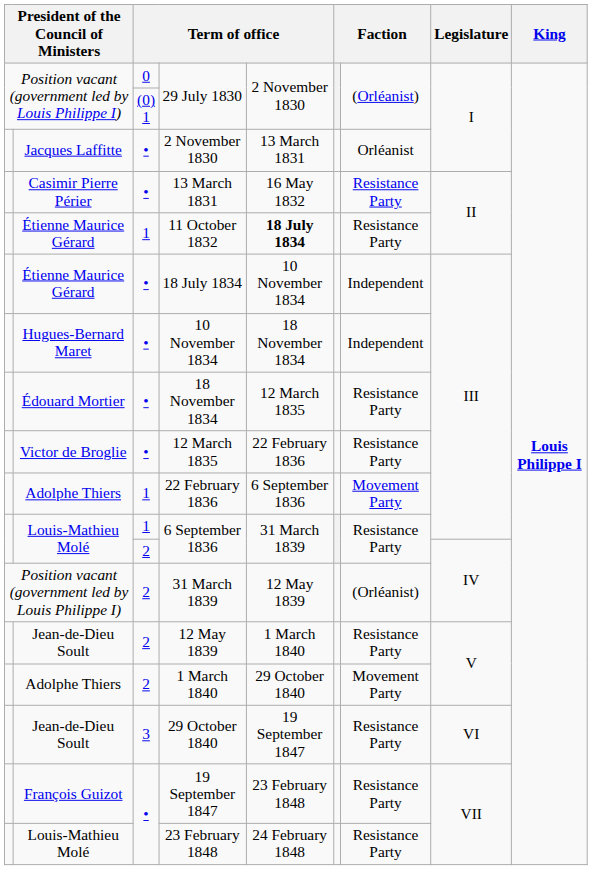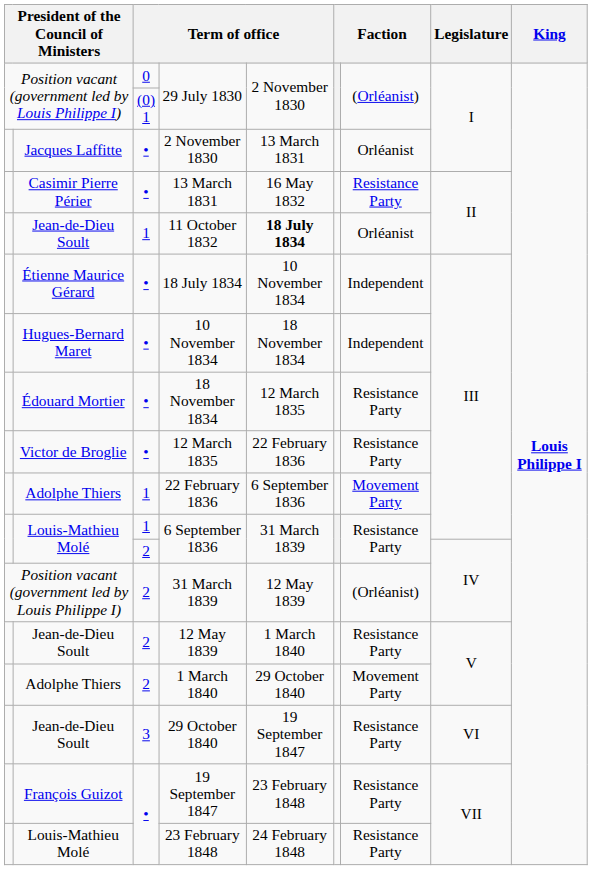(73, 233) Étienne Maurice Gérard -> (73, 233) Jean-de-Dieu Soult
(386, 233) Resistance Party -> (386, 233) Orléanist
